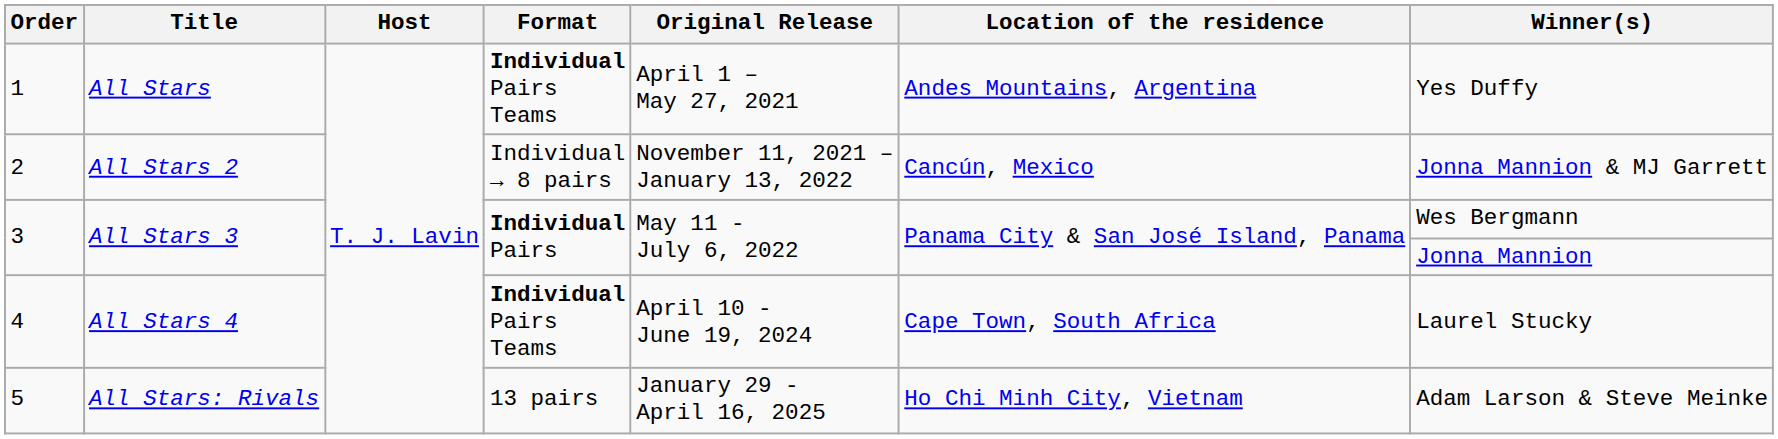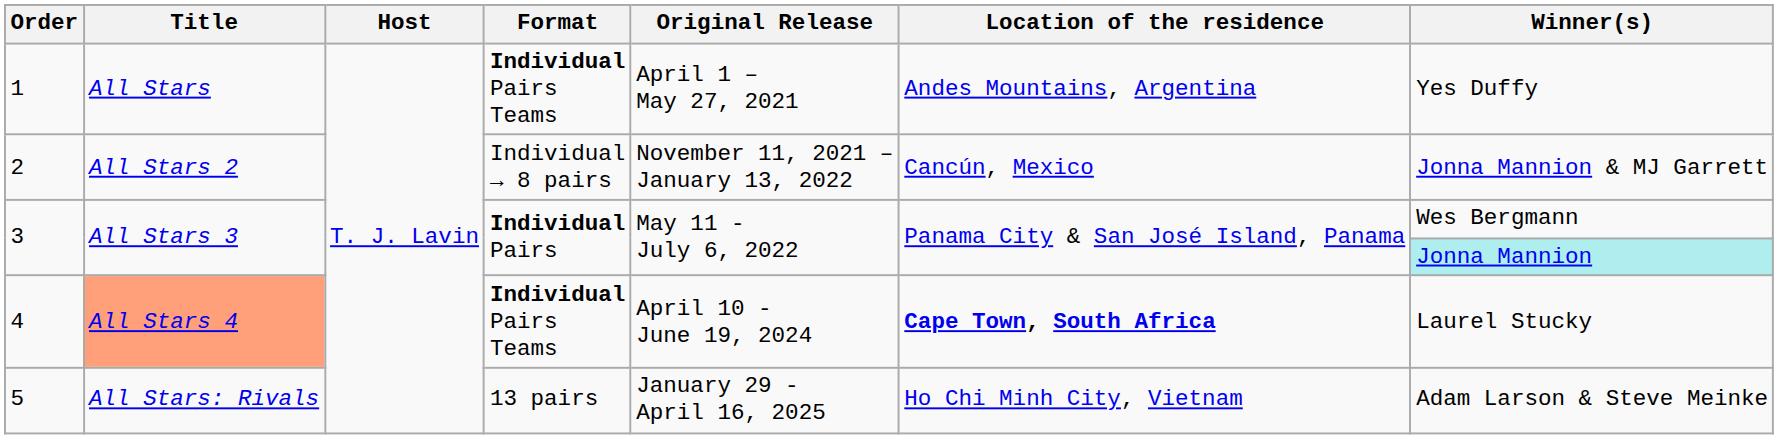(1504, 256) no background -> (1504, 256) paleturquoise background
(163, 321) no background -> (163, 321) lightsalmon background
(1060, 321) normal -> (1060, 321) bold
